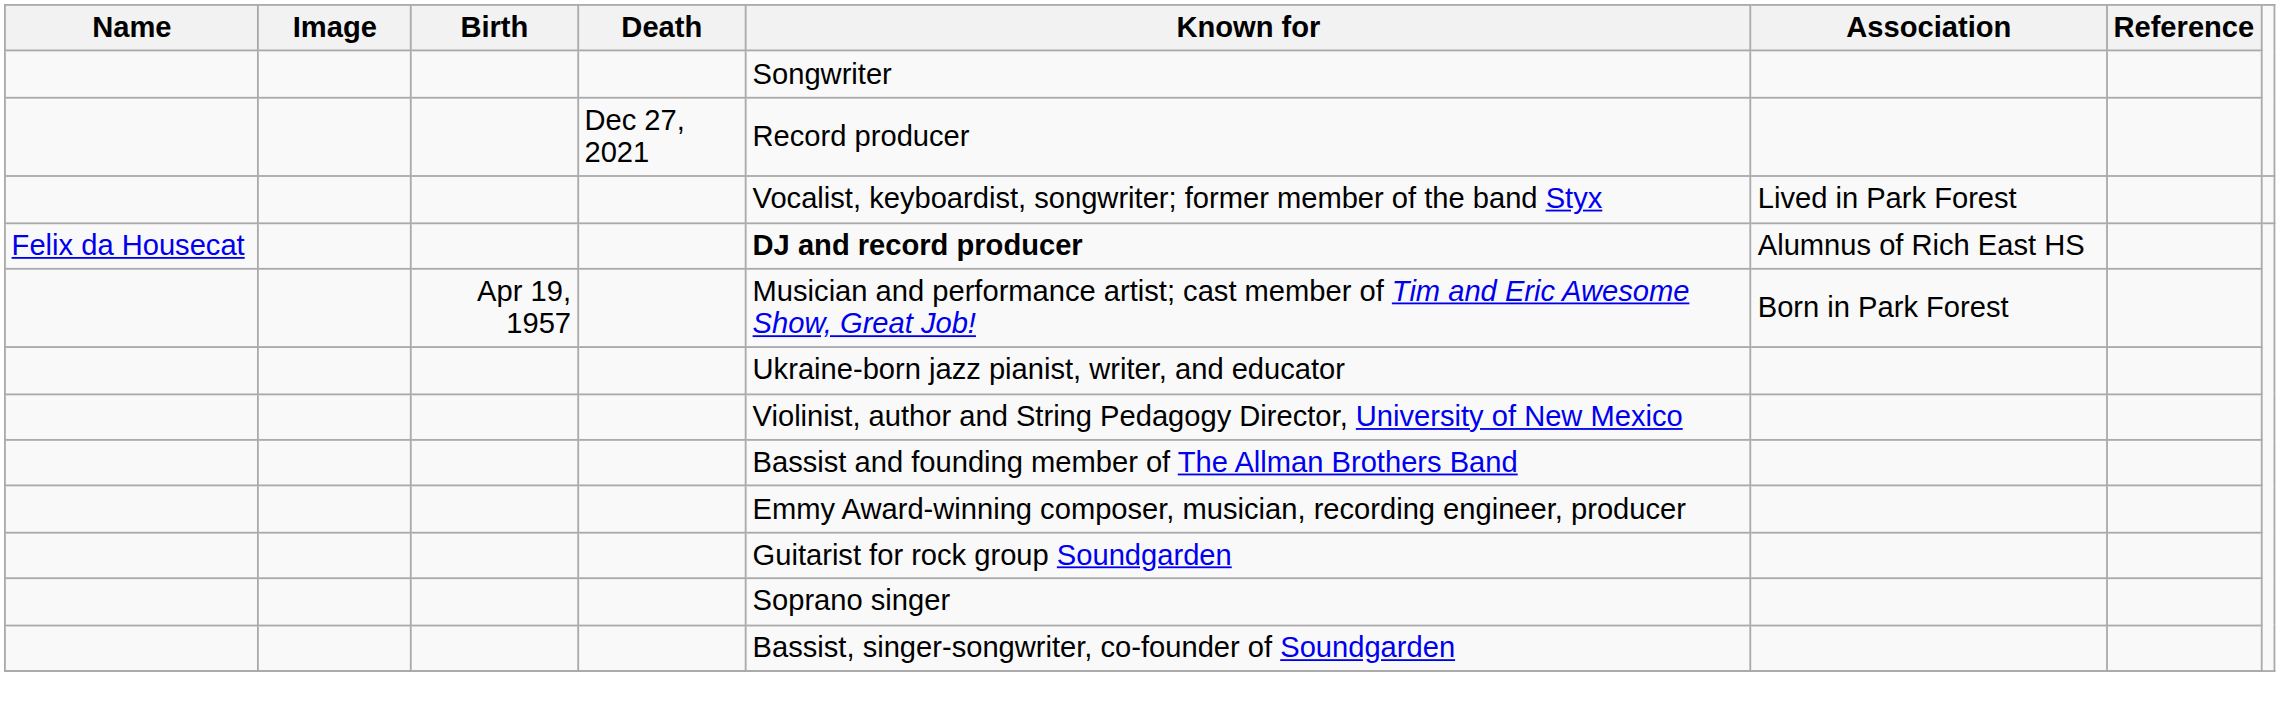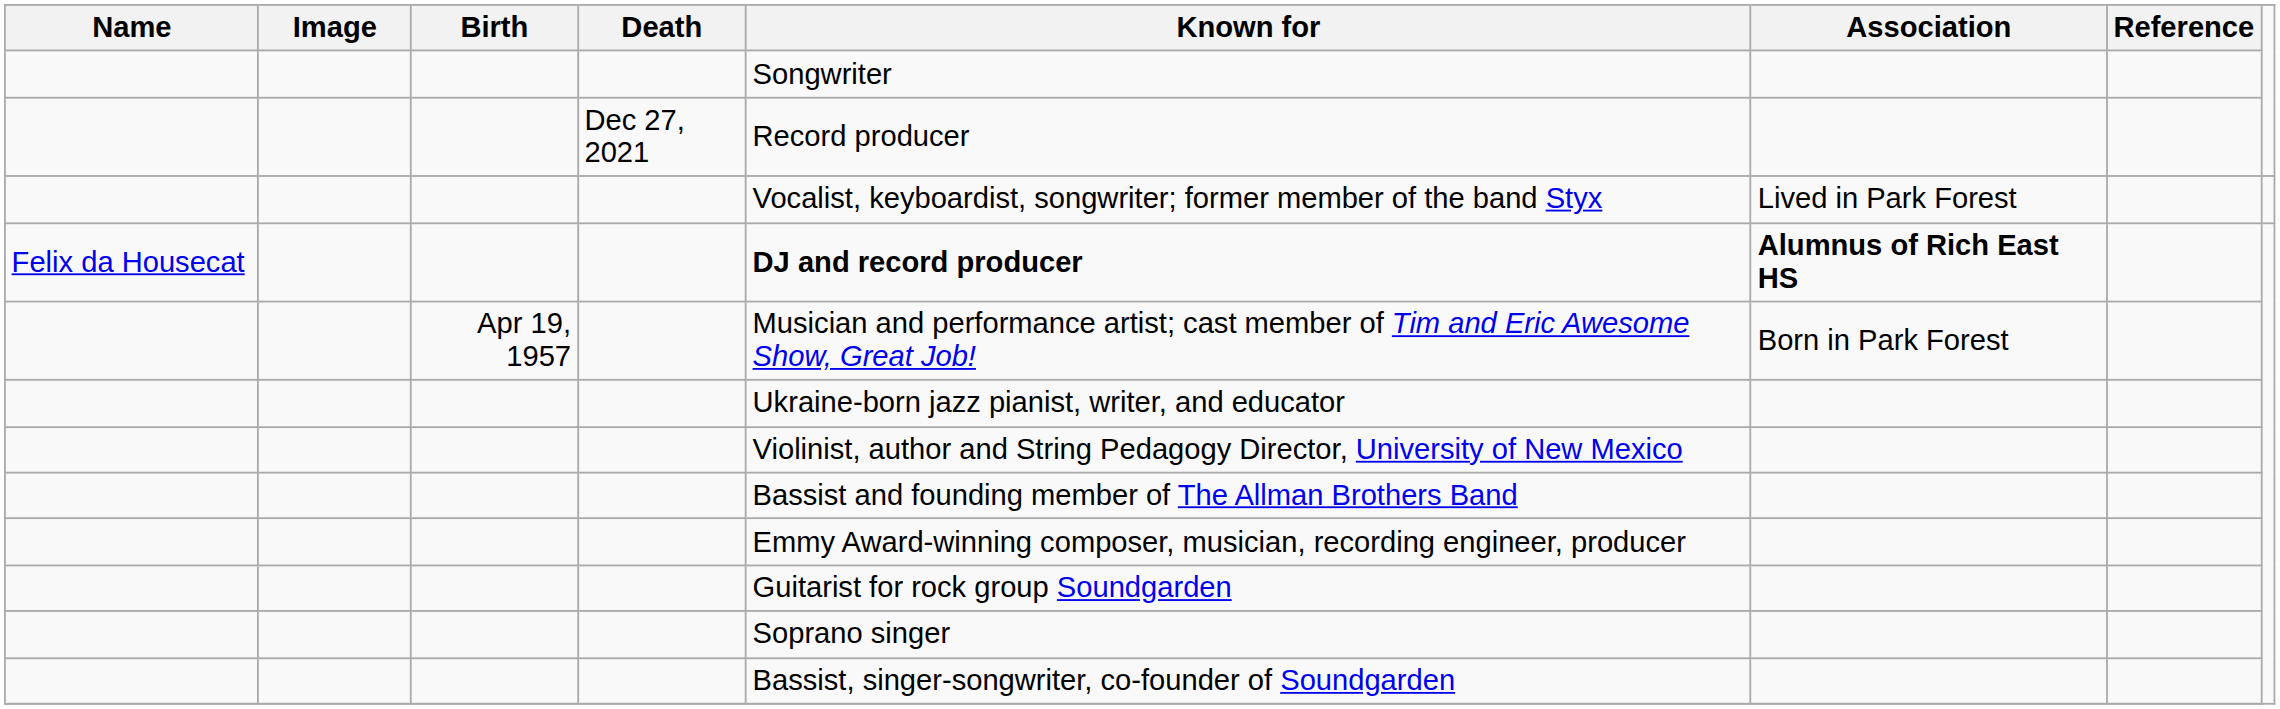(1921, 245) normal -> (1908, 261) bold
